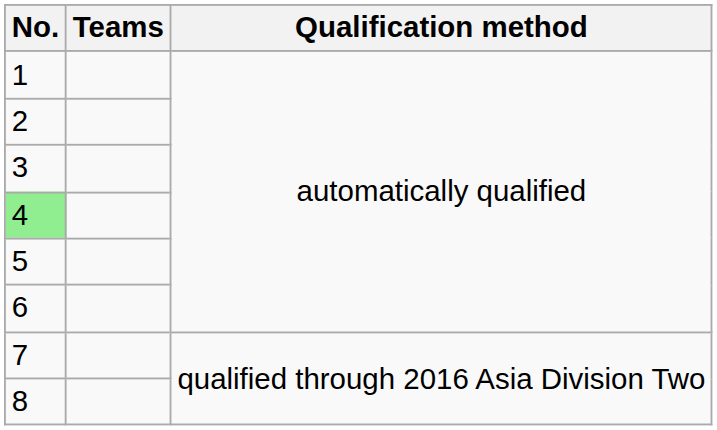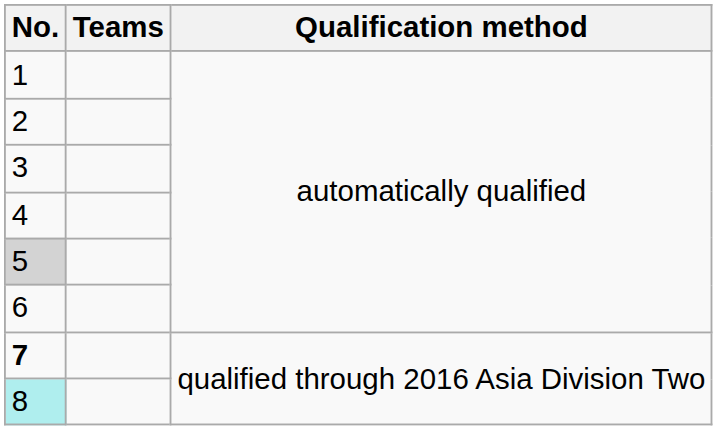(20, 214) lightgreen background -> (20, 214) no background
(20, 261) no background -> (20, 261) lightgrey background
(20, 354) normal -> (20, 354) bold
(20, 401) no background -> (20, 401) paleturquoise background
